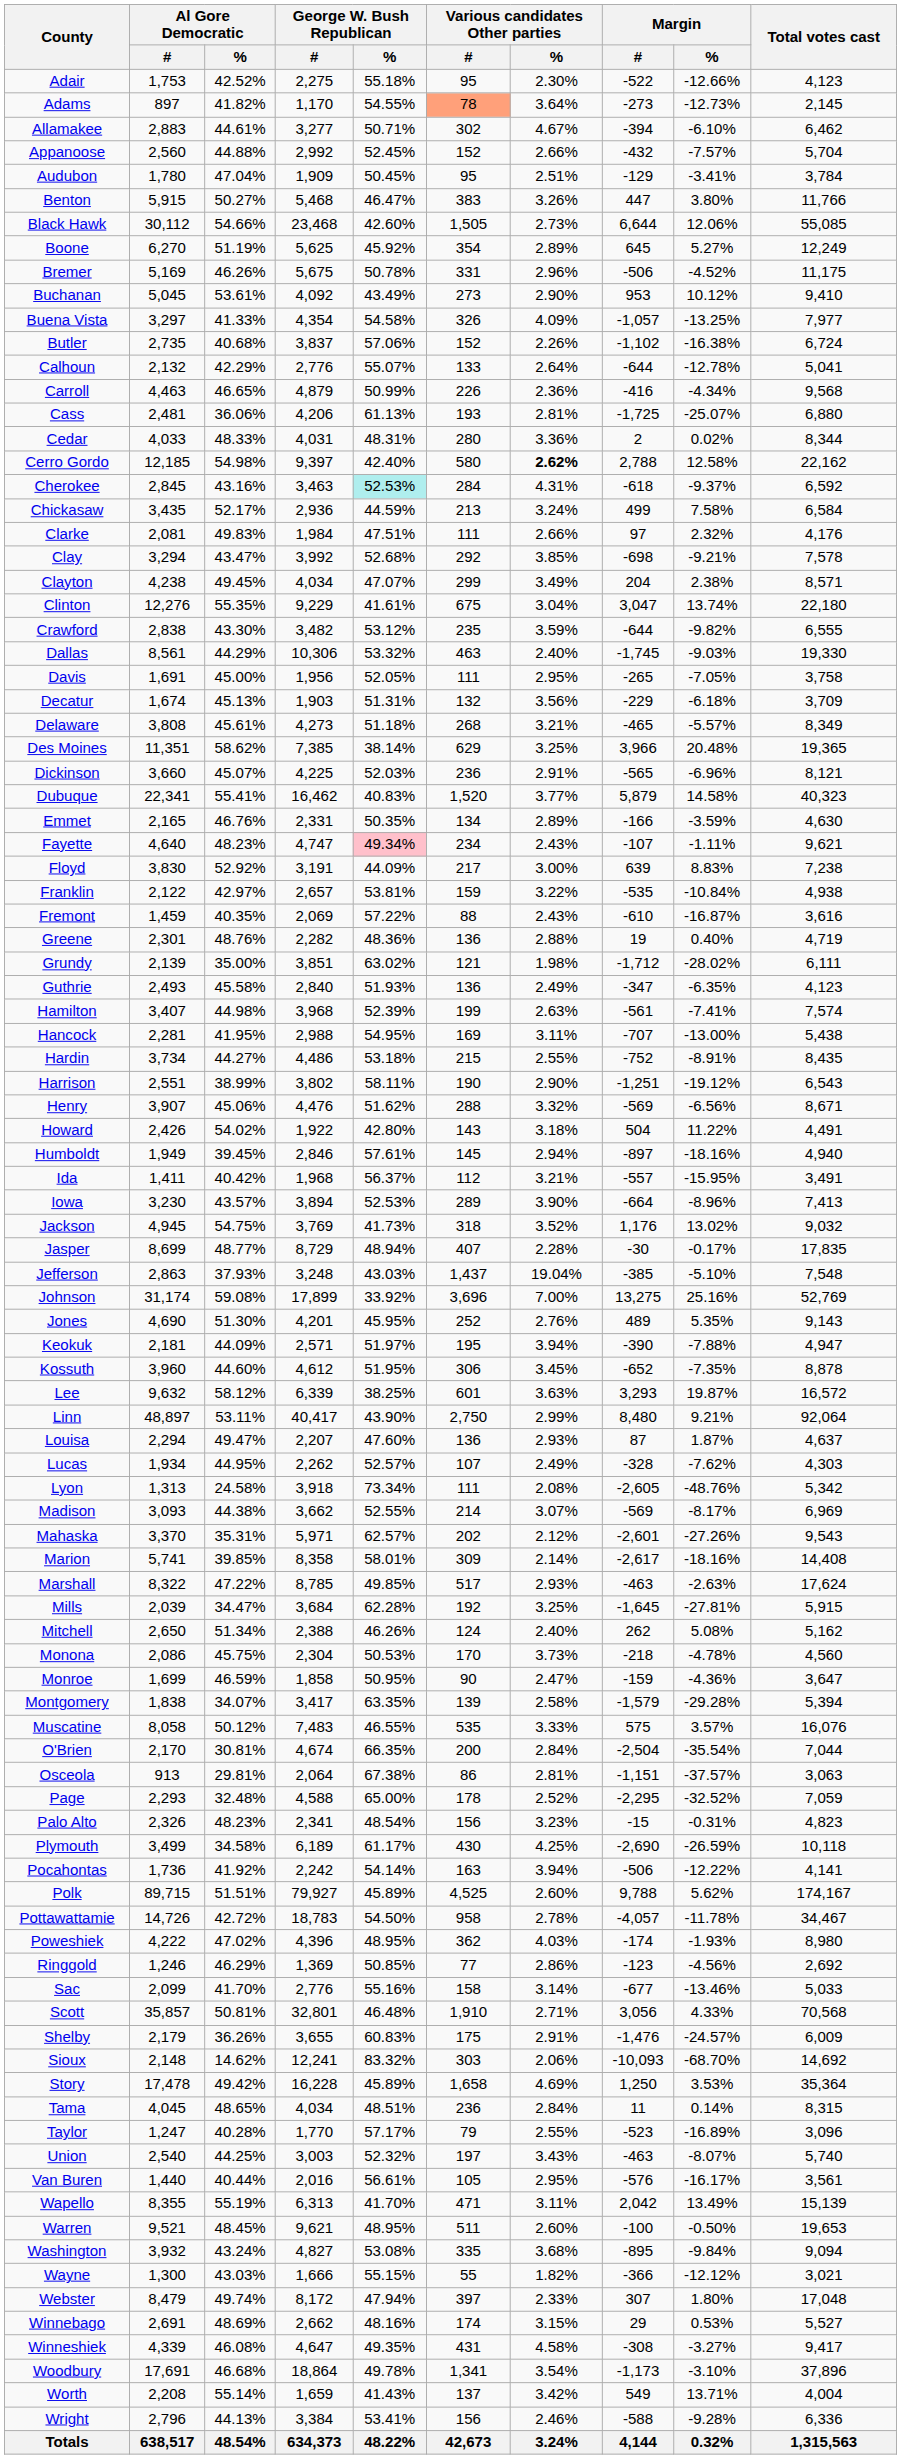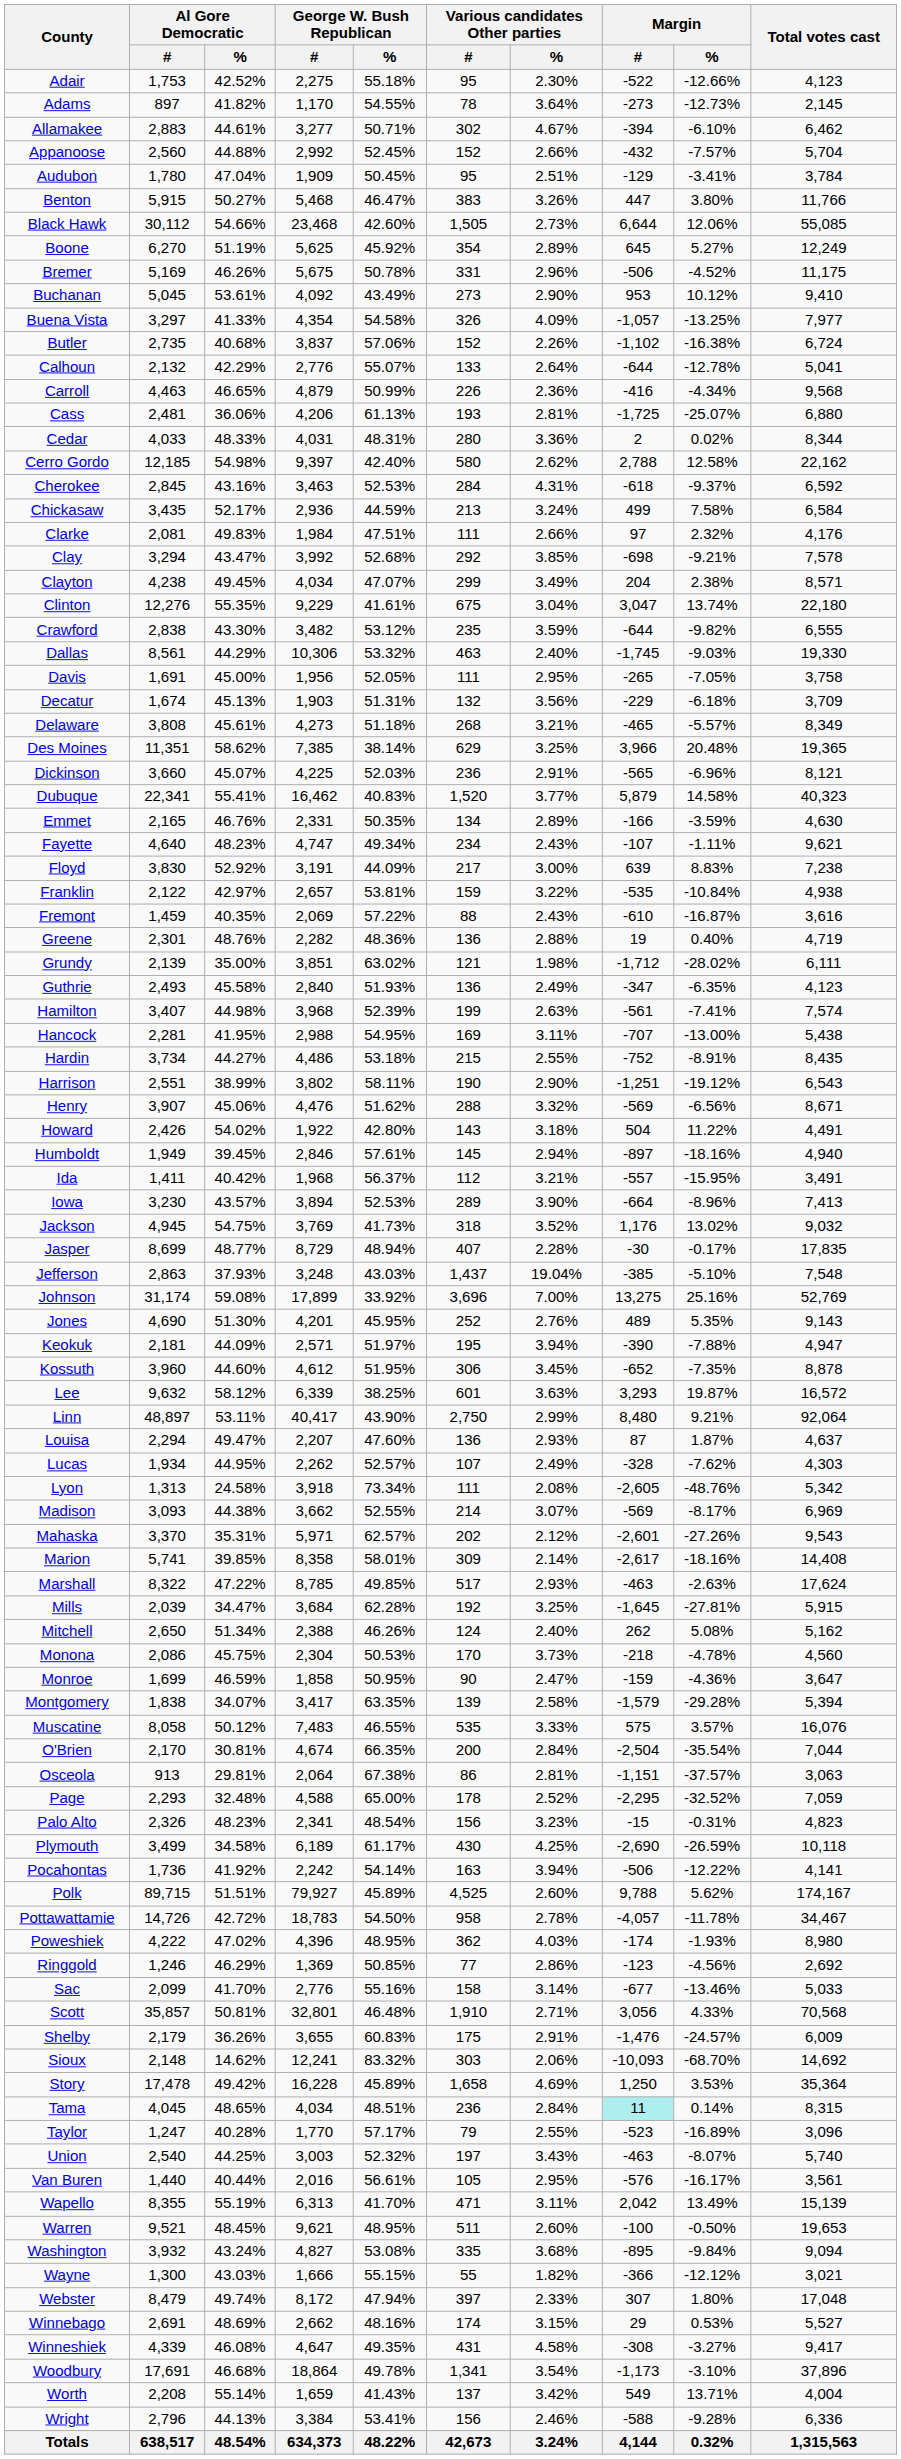(468, 104) lightsalmon background -> (468, 104) no background
(556, 462) bold -> (556, 462) normal
(390, 486) paleturquoise background -> (390, 486) no background
(390, 844) pink background -> (390, 844) no background
(638, 2108) no background -> (638, 2108) paleturquoise background
